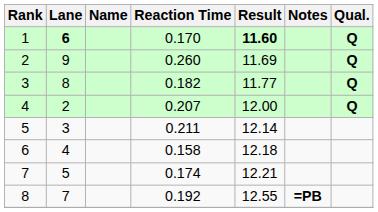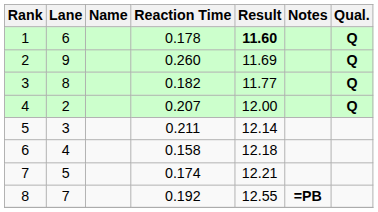(66, 38) bold -> (66, 38) normal
(183, 38) 0.170 -> (183, 38) 0.178
